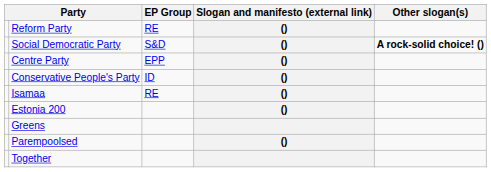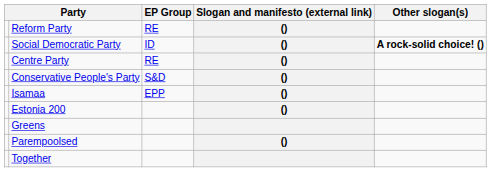(155, 45) S&D -> (150, 45) ID
(155, 61) EPP -> (152, 61) RE
(150, 77) ID -> (155, 77) S&D
(152, 93) RE -> (155, 93) EPP
